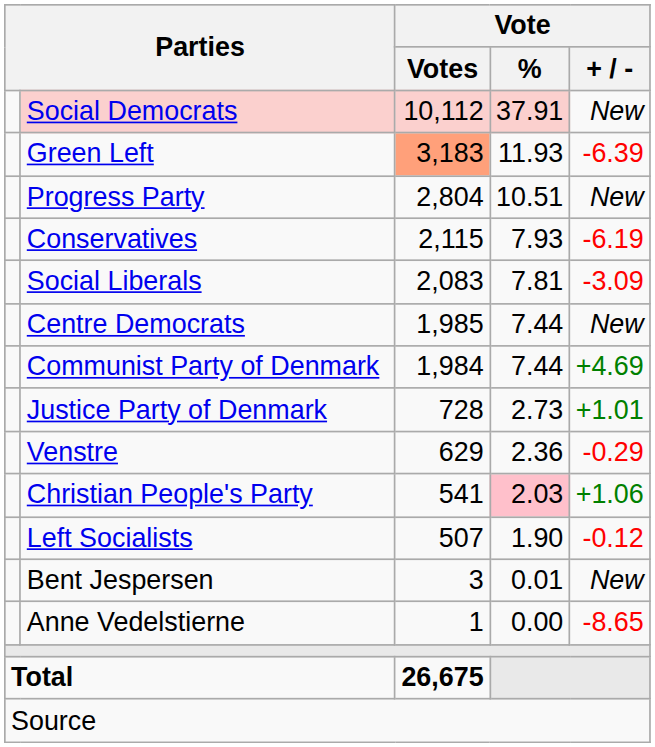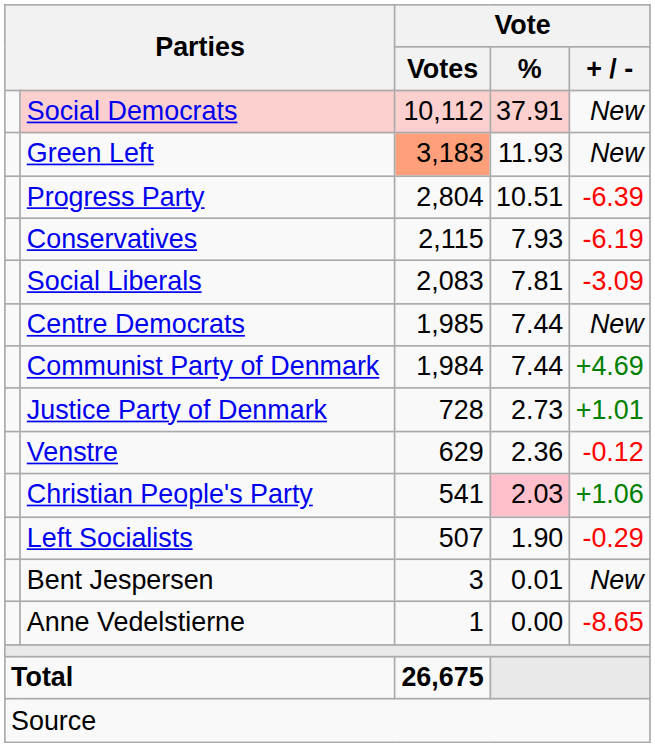(613, 153) -6.39 -> (617, 153) New
(617, 196) New -> (613, 196) -6.39
(613, 452) -0.29 -> (613, 452) -0.12
(613, 537) -0.12 -> (613, 537) -0.29
